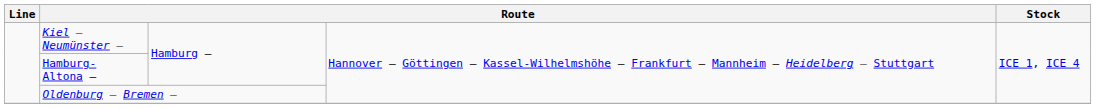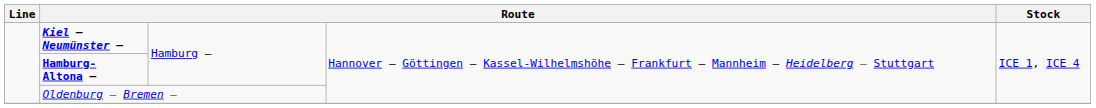(83, 38) normal -> (83, 38) bold
(69, 69) normal -> (69, 69) bold
